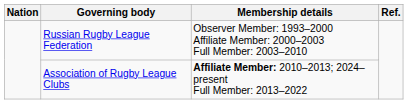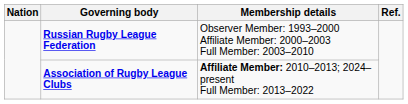(96, 40) normal -> (100, 40) bold
(110, 79) normal -> (115, 79) bold
